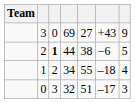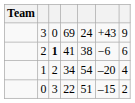(86, 32) 27 -> (86, 32) 24
(69, 51) 44 -> (69, 51) 41
(125, 51) 5 -> (125, 51) 6
(86, 70) 55 -> (86, 70) 54
(107, 70) –18 -> (107, 70) –20
(69, 88) 32 -> (69, 88) 22
(107, 88) –17 -> (107, 88) –15
(125, 88) 3 -> (125, 88) 2
